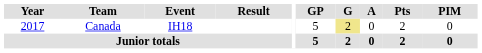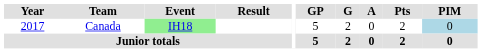(180, 26) no background -> (180, 26) lightgreen background
(348, 26) khaki background -> (348, 26) no background
(450, 26) no background -> (450, 26) lightblue background
